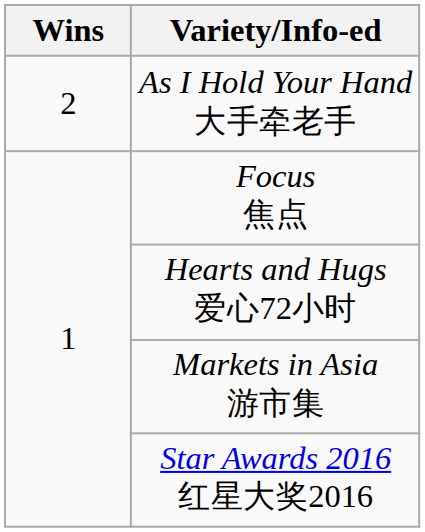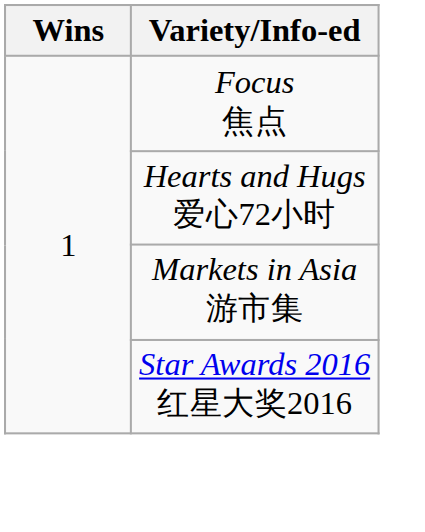- row: (276, 101)
